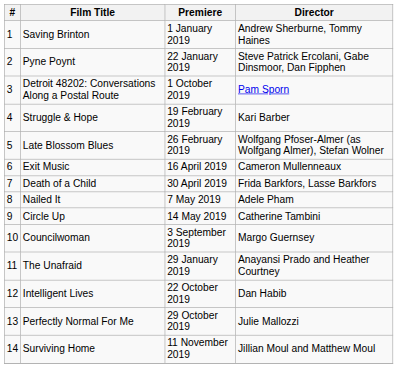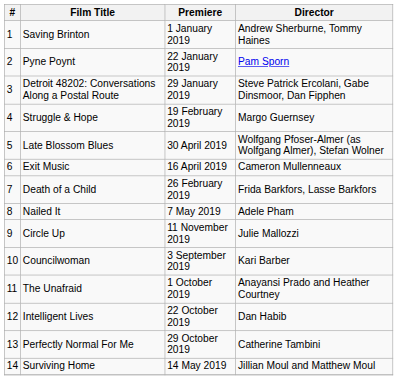(303, 62) Steve Patrick Ercolani, Gabe Dinsmoor, Dan Fipphen -> (264, 62) Pam Sporn
(190, 90) 1 October 2019 -> (192, 90) 29 January 2019
(264, 90) Pam Sporn -> (303, 90) Steve Patrick Ercolani, Gabe Dinsmoor, Dan Fipphen
(264, 117) Kari Barber -> (276, 117) Margo Guernsey
(195, 145) 26 February 2019 -> (197, 145) 30 April 2019
(197, 183) 30 April 2019 -> (195, 189) 26 February 2019
(197, 216) 14 May 2019 -> (198, 233) 11 November 2019
(279, 216) Catherine Tambini -> (268, 233) Julie Mallozzi
(276, 238) Margo Guernsey -> (264, 261) Kari Barber
(192, 266) 29 January 2019 -> (190, 289) 1 October 2019
(268, 321) Julie Mallozzi -> (279, 344) Catherine Tambini
(198, 349) 11 November 2019 -> (197, 366) 14 May 2019
